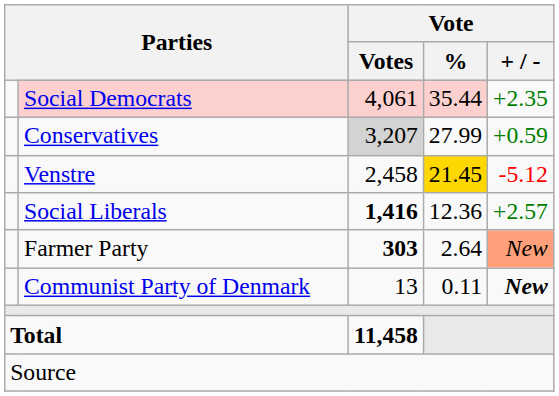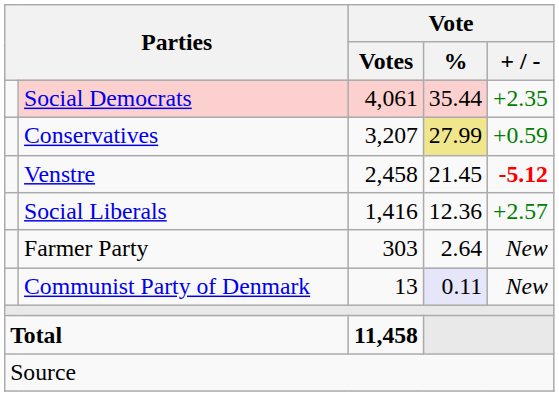(391, 135) lightgrey background -> (391, 135) no background
(455, 135) no background -> (455, 135) khaki background
(455, 173) gold background -> (455, 173) no background
(523, 173) normal -> (523, 173) bold
(391, 211) bold -> (391, 211) normal
(400, 248) bold -> (400, 248) normal
(527, 248) lightsalmon background -> (527, 248) no background
(462, 286) no background -> (462, 286) lavender background
(526, 286) bold -> (527, 286) normal
